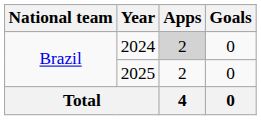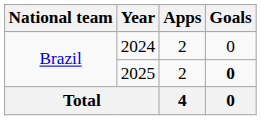(182, 45) lightgrey background -> (182, 45) no background
(231, 73) normal -> (231, 73) bold
